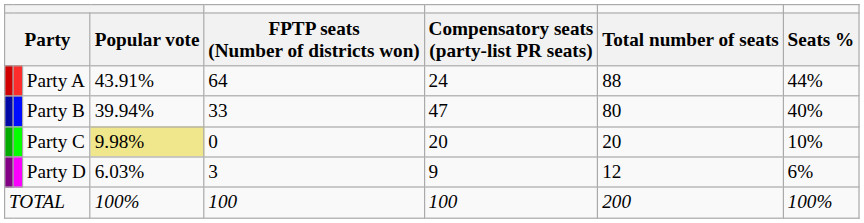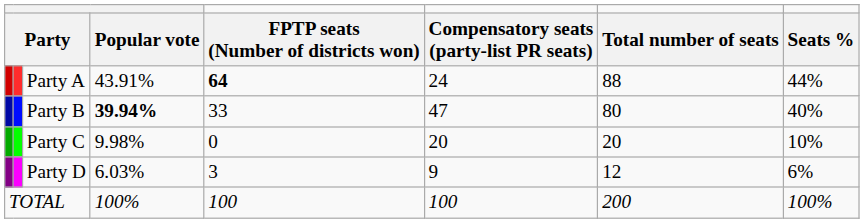(218, 80) normal -> (218, 80) bold
(124, 111) normal -> (126, 111) bold
(120, 141) khaki background -> (120, 141) no background
